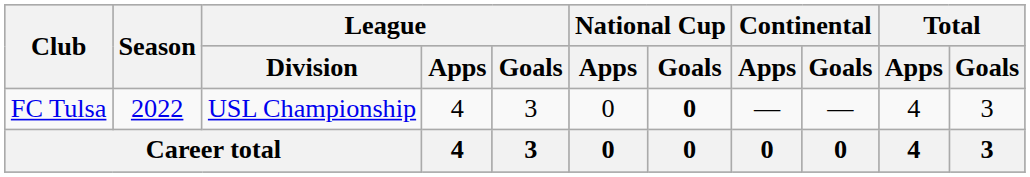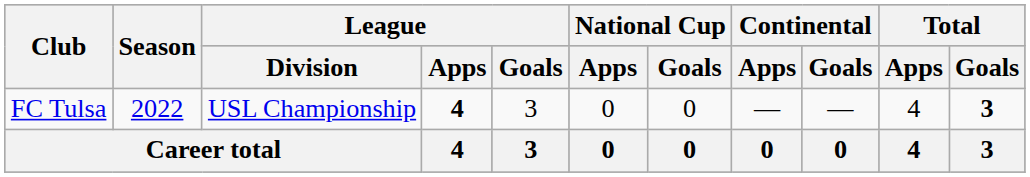(457, 108) normal -> (457, 108) bold
(690, 108) bold -> (690, 108) normal
(987, 108) normal -> (987, 108) bold
